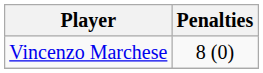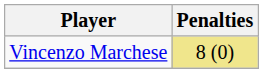(215, 52) no background -> (215, 52) khaki background
